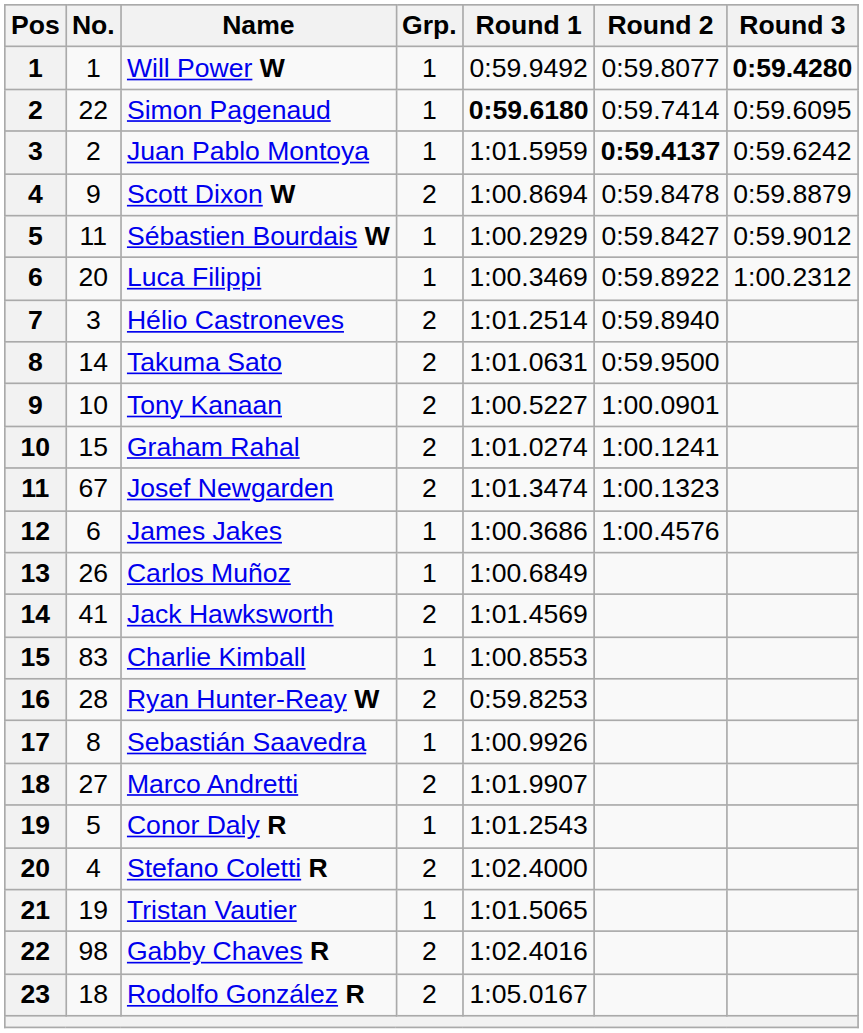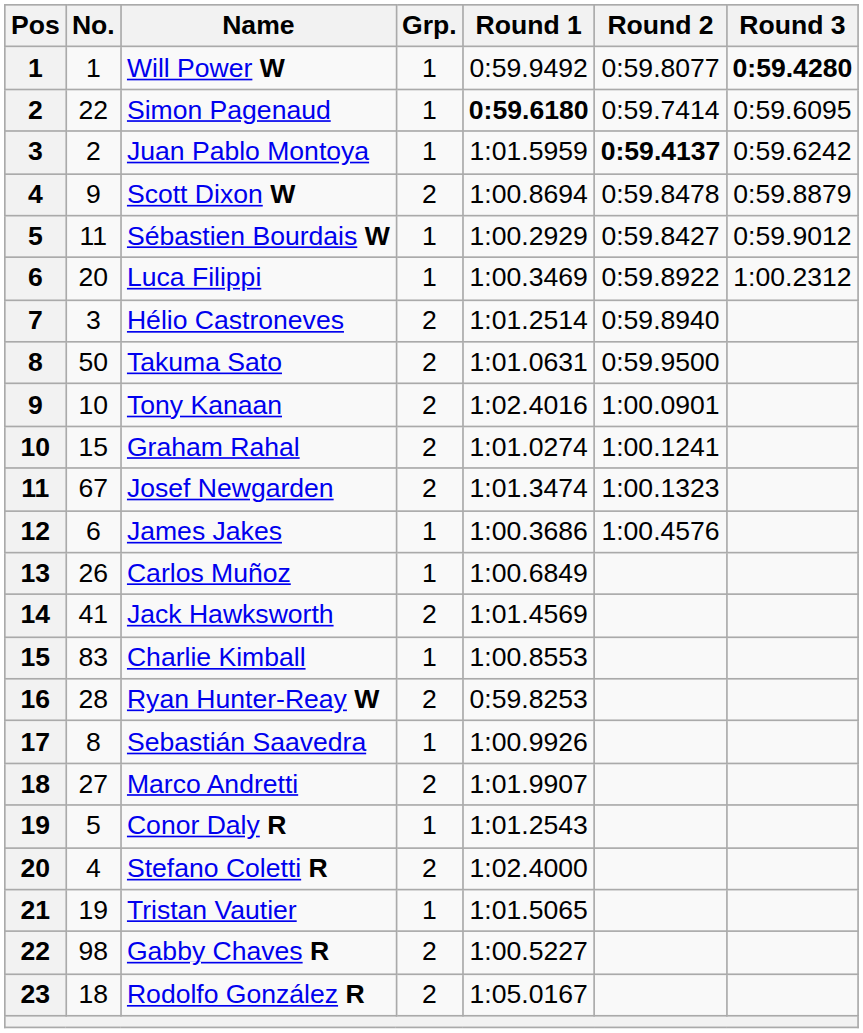(93, 362) 14 -> (93, 362) 50
(529, 404) 1:00.5227 -> (529, 404) 1:02.4016
(529, 952) 1:02.4016 -> (529, 952) 1:00.5227
